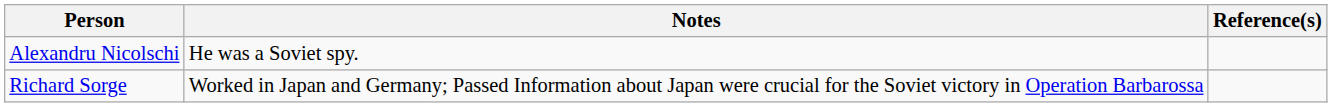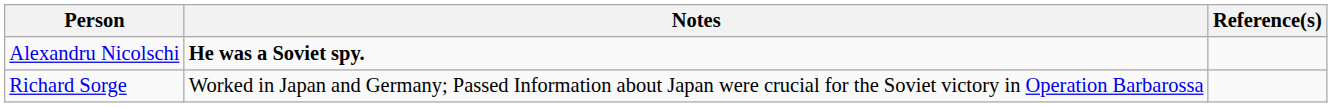(274, 53) normal -> (277, 53) bold
